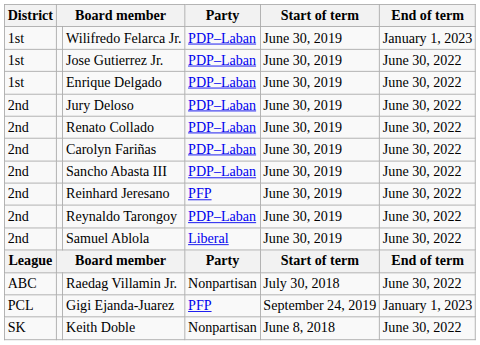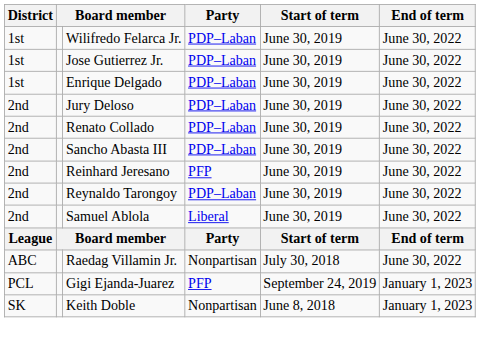(428, 37) January 1, 2023 -> (422, 37) June 30, 2022
- row: (111, 149)
(422, 328) June 30, 2022 -> (428, 305) January 1, 2023
